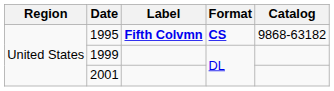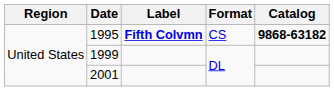(217, 34) bold -> (217, 34) normal
(292, 34) normal -> (292, 34) bold
